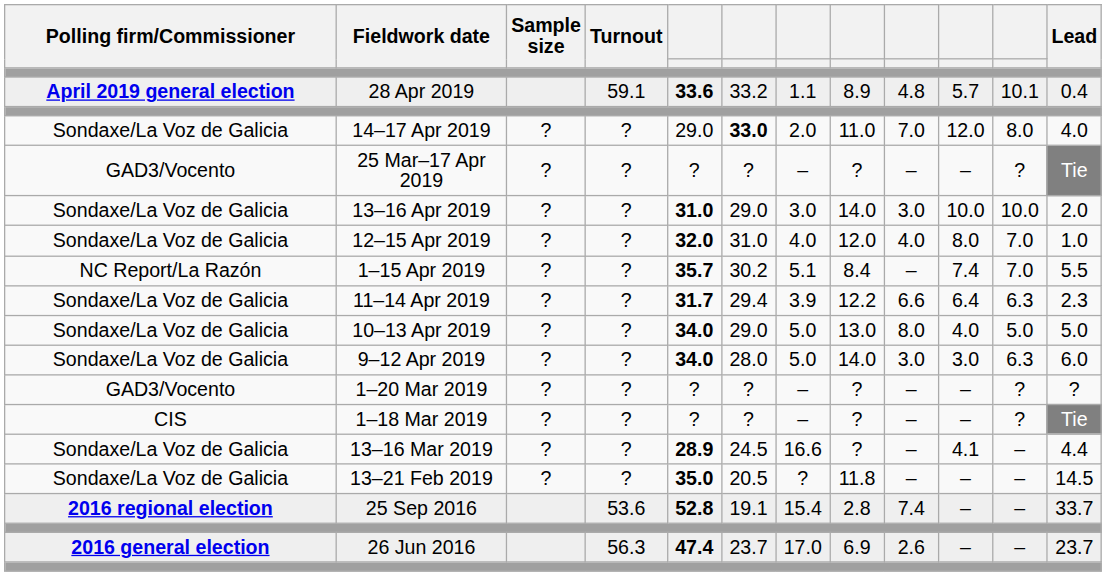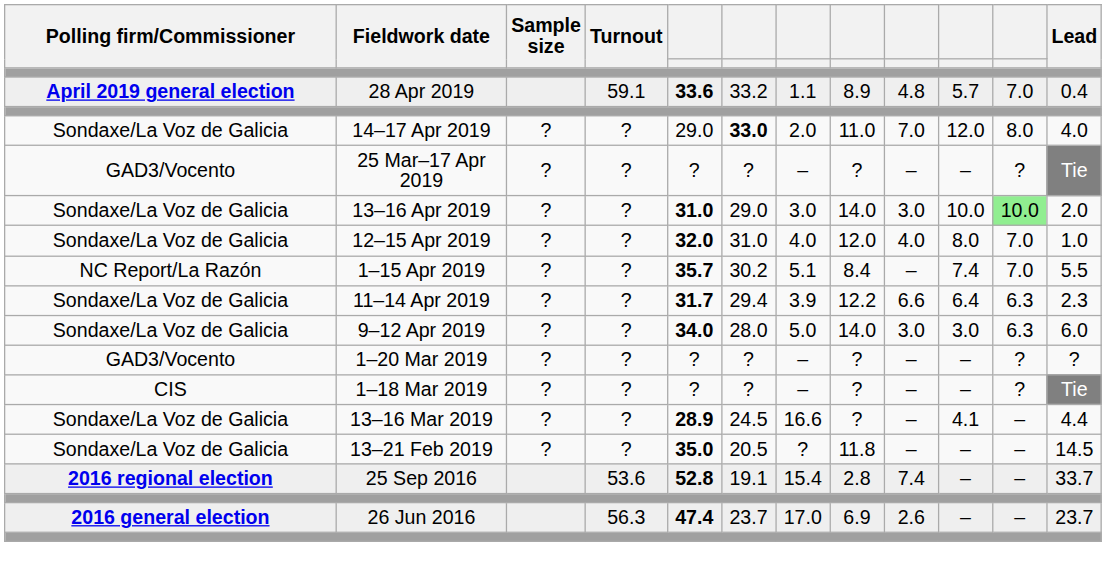(1020, 91) 10.1 -> (1020, 91) 7.0
(1020, 210) no background -> (1020, 210) lightgreen background
- row: (170, 329)
